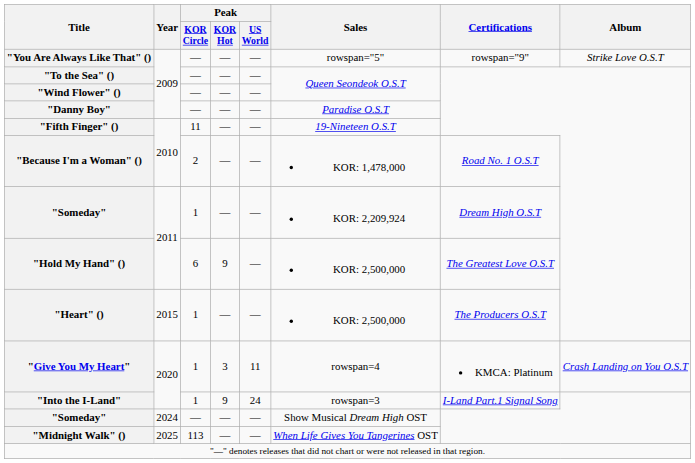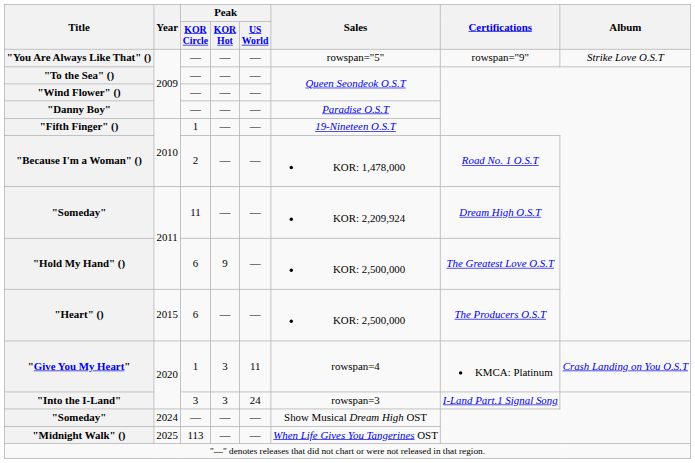(195, 127) 11 -> (195, 127) 1
(195, 212) 1 -> (195, 212) 11
(195, 315) 1 -> (195, 315) 6
(195, 400) 1 -> (195, 400) 3
(225, 400) 9 -> (225, 400) 3
